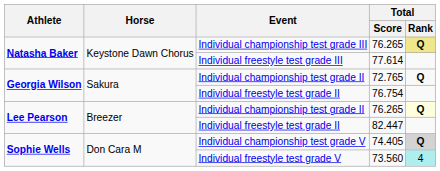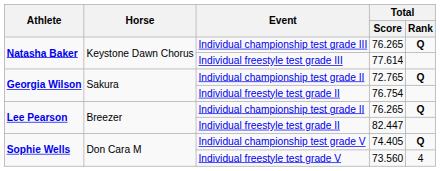(421, 45) khaki background -> (421, 45) no background
(421, 110) lightyellow background -> (421, 110) no background
(421, 142) lightgrey background -> (421, 142) no background
(421, 158) paleturquoise background -> (421, 158) no background
